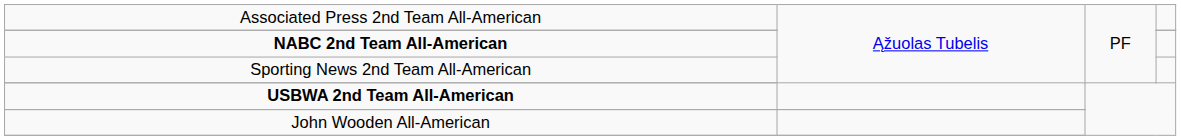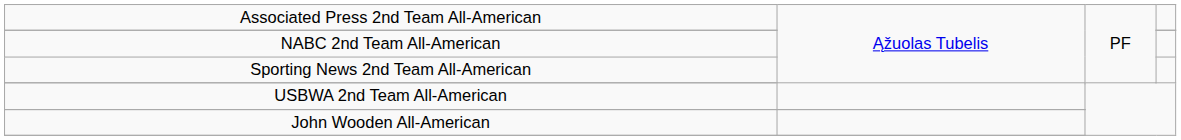(391, 43) bold -> (391, 43) normal
(391, 95) bold -> (391, 95) normal
